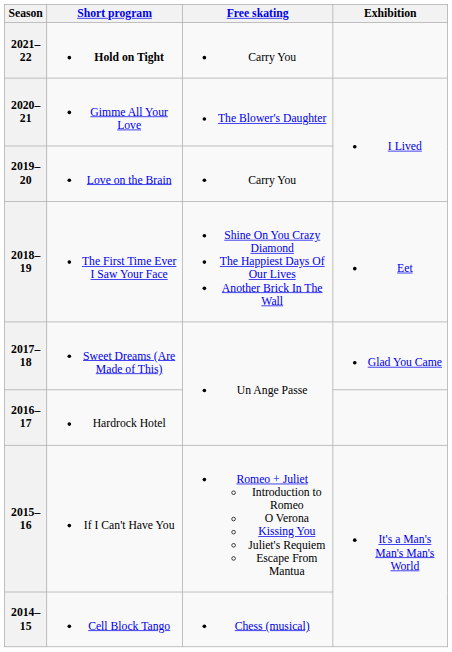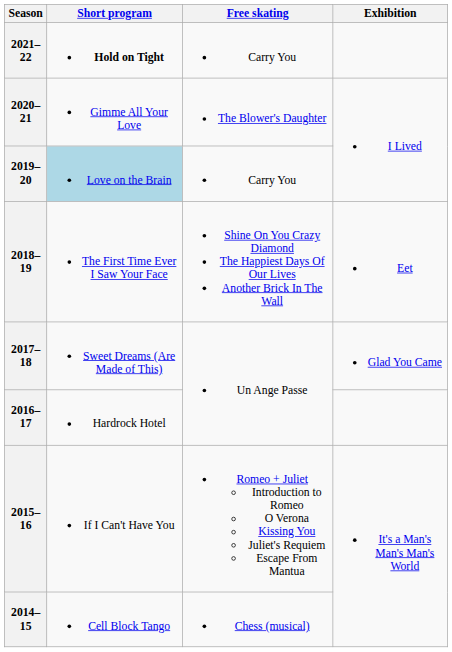(115, 180) no background -> (115, 180) lightblue background
